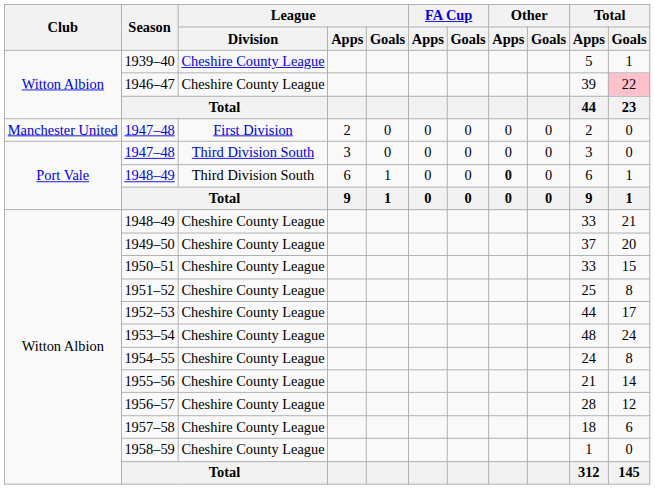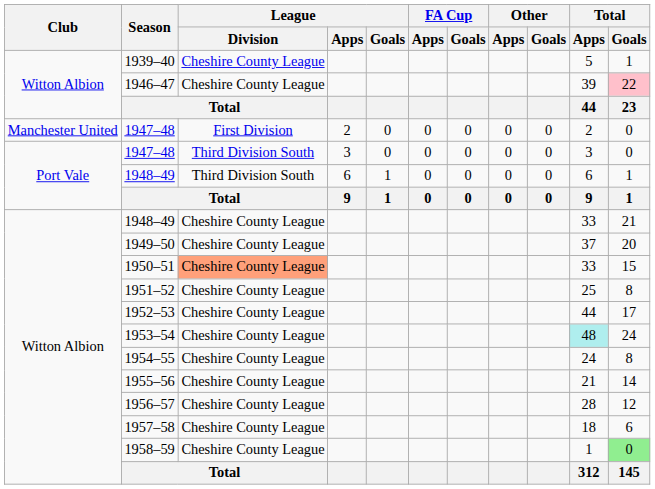(508, 175) bold -> (508, 175) normal
(253, 267) no background -> (253, 267) lightsalmon background
(589, 335) no background -> (589, 335) paleturquoise background
(629, 449) no background -> (629, 449) lightgreen background
